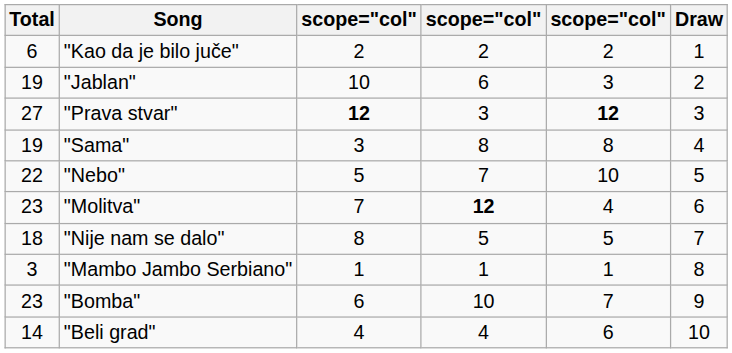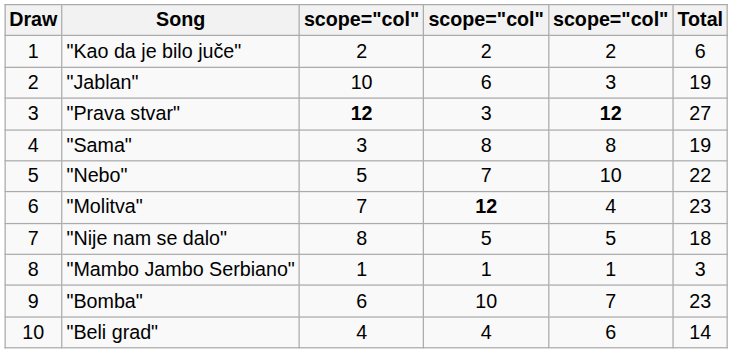columns swapped: (699, 20) <-> (32, 20)
